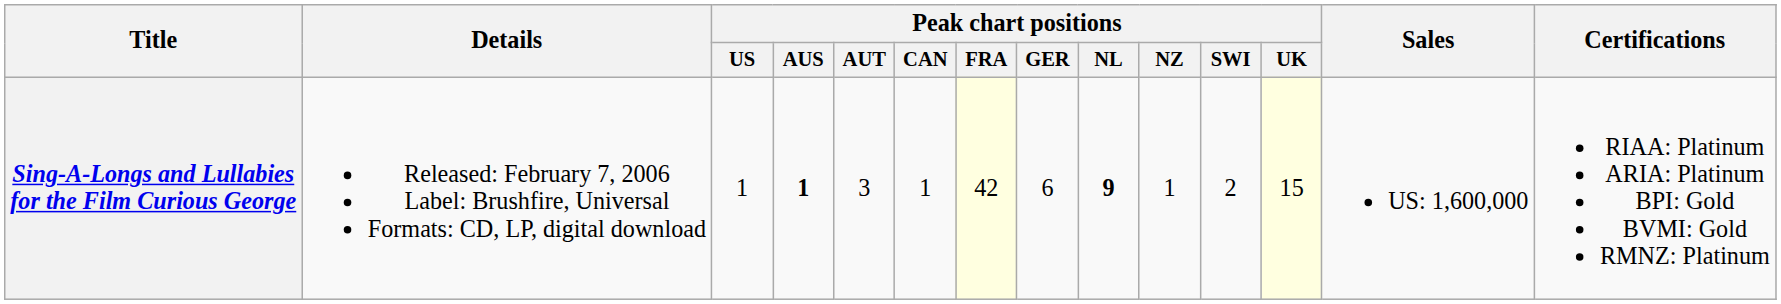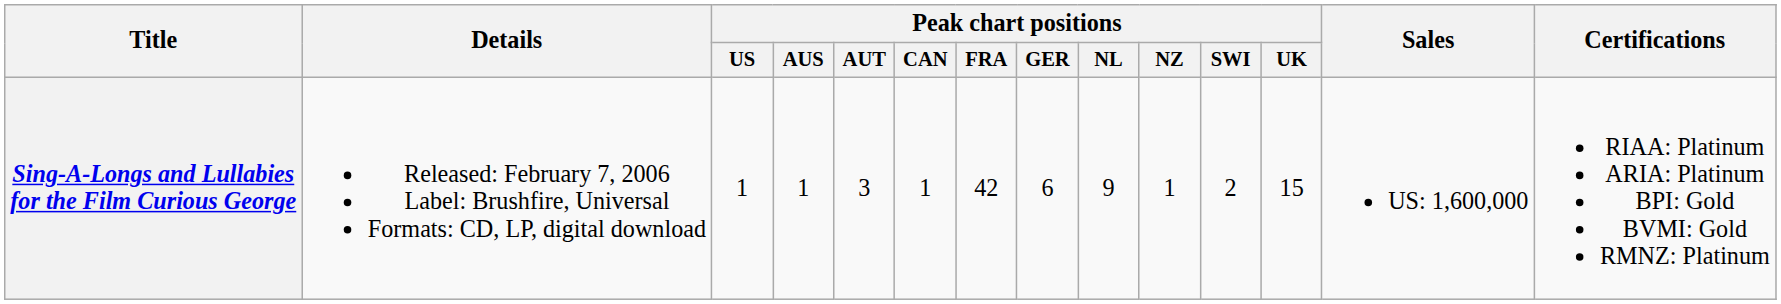(803, 187) bold -> (803, 187) normal
(986, 187) lightyellow background -> (986, 187) no background
(1108, 187) bold -> (1108, 187) normal
(1292, 187) lightyellow background -> (1292, 187) no background
